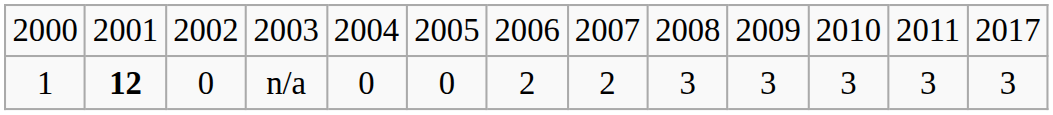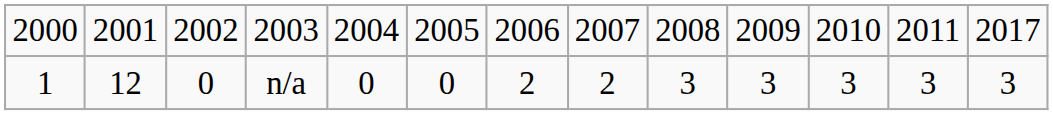(126, 82) bold -> (126, 82) normal
